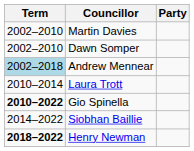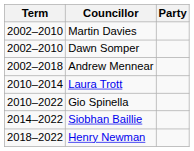(35, 66) lightblue background -> (35, 66) no background
(35, 102) bold -> (35, 102) normal
(35, 137) bold -> (35, 137) normal
